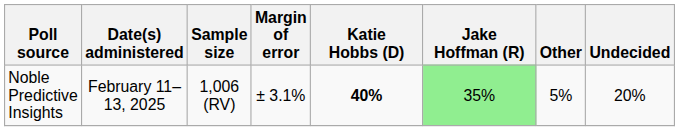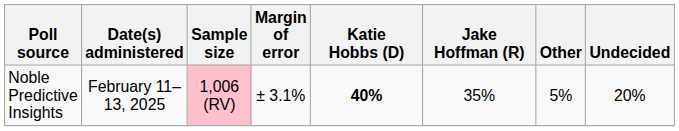(219, 95) no background -> (219, 95) pink background
(479, 95) lightgreen background -> (479, 95) no background
